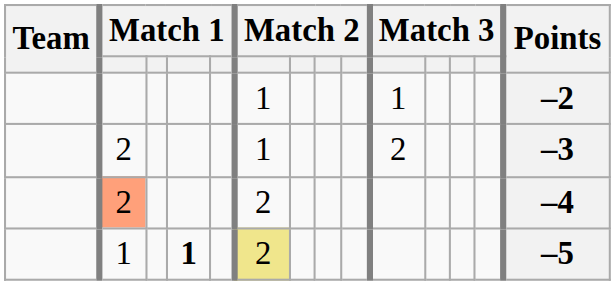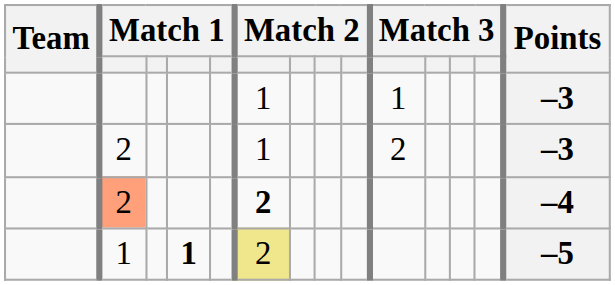(557, 97) –2 -> (557, 97) –3
(263, 201) normal -> (263, 201) bold
